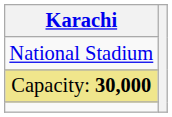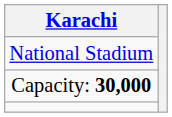(81, 85) khaki background -> (81, 85) no background
